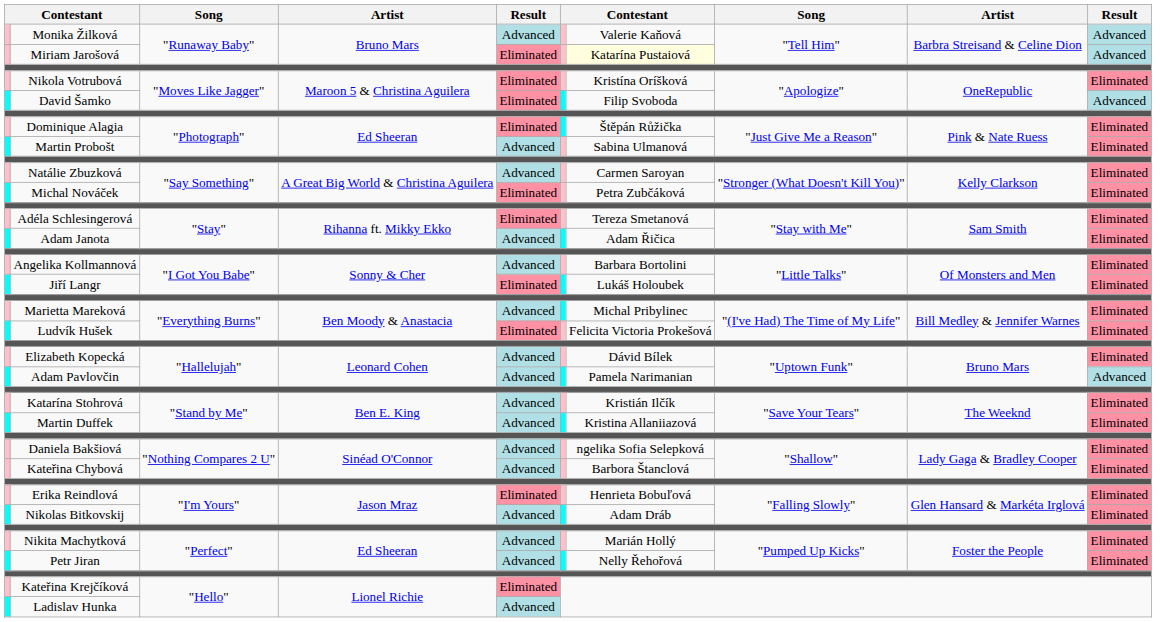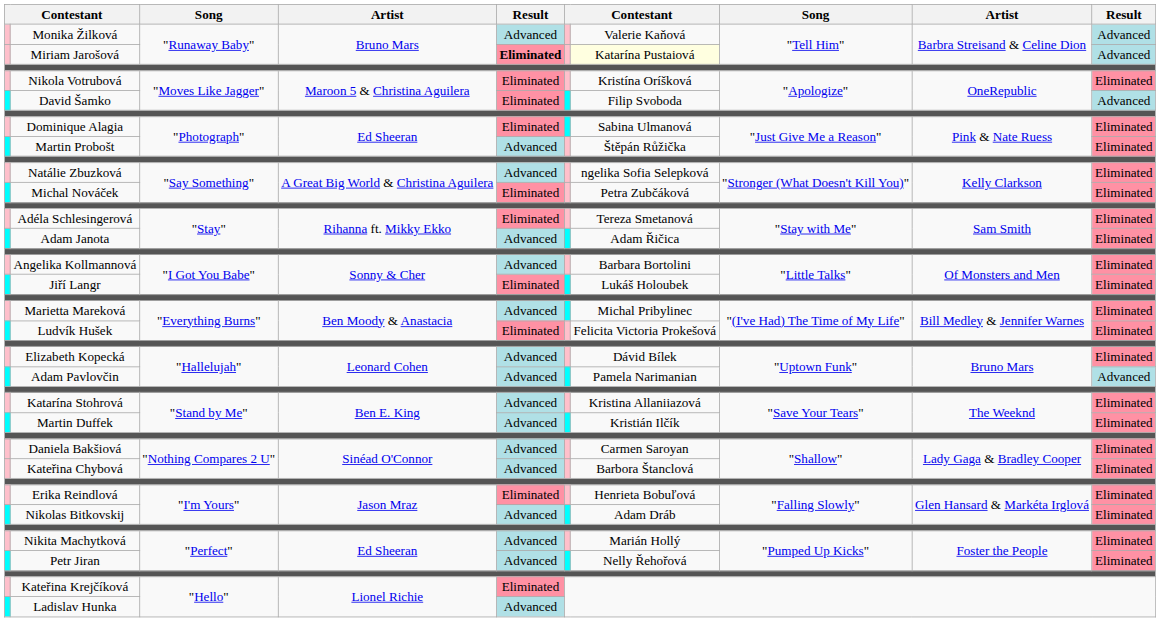(528, 54) normal -> (530, 54) bold
(640, 126) Štěpán Růžička -> (645, 126) Sabina Ulmanová
(640, 146) Sabina Ulmanová -> (645, 146) Štěpán Růžička
(640, 172) Carmen Saroyan -> (645, 172) ngelika Sofia Selepková
(640, 403) Kristián Ilčík -> (645, 403) Kristina Allaniiazová
(640, 423) Kristina Allaniiazová -> (645, 423) Kristián Ilčík
(640, 449) ngelika Sofia Selepková -> (645, 449) Carmen Saroyan
